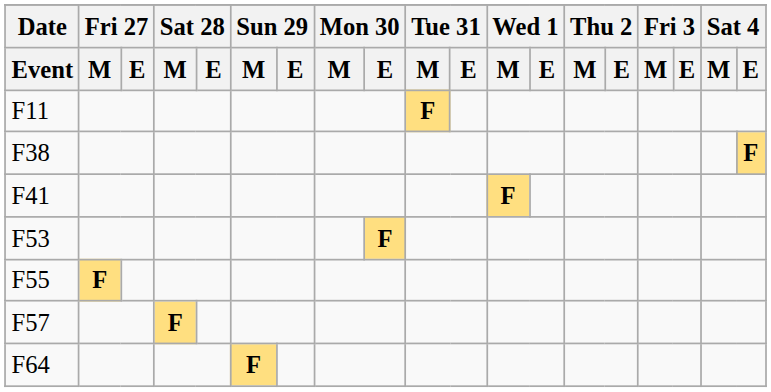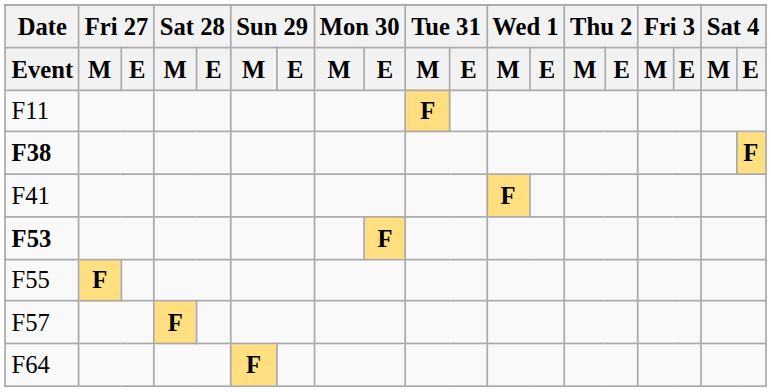(31, 153) normal -> (31, 153) bold
(31, 238) normal -> (31, 238) bold
